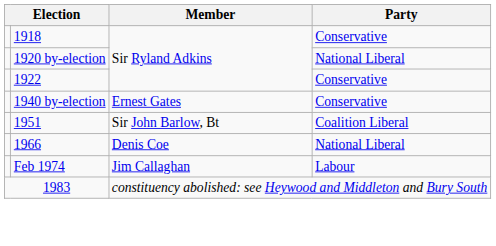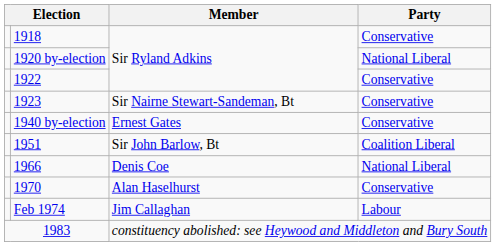+ row: (27, 101)
+ row: (27, 187)
